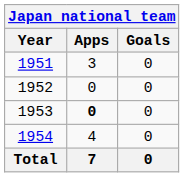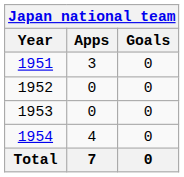(92, 112) bold -> (92, 112) normal
